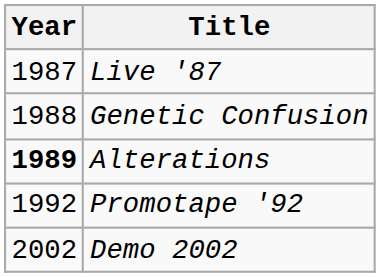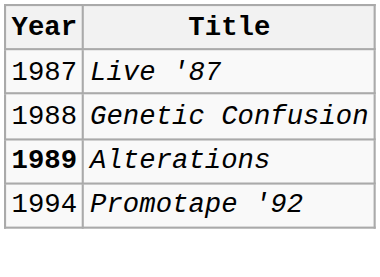(44, 205) 1992 -> (44, 205) 1994
- row: (164, 250)
